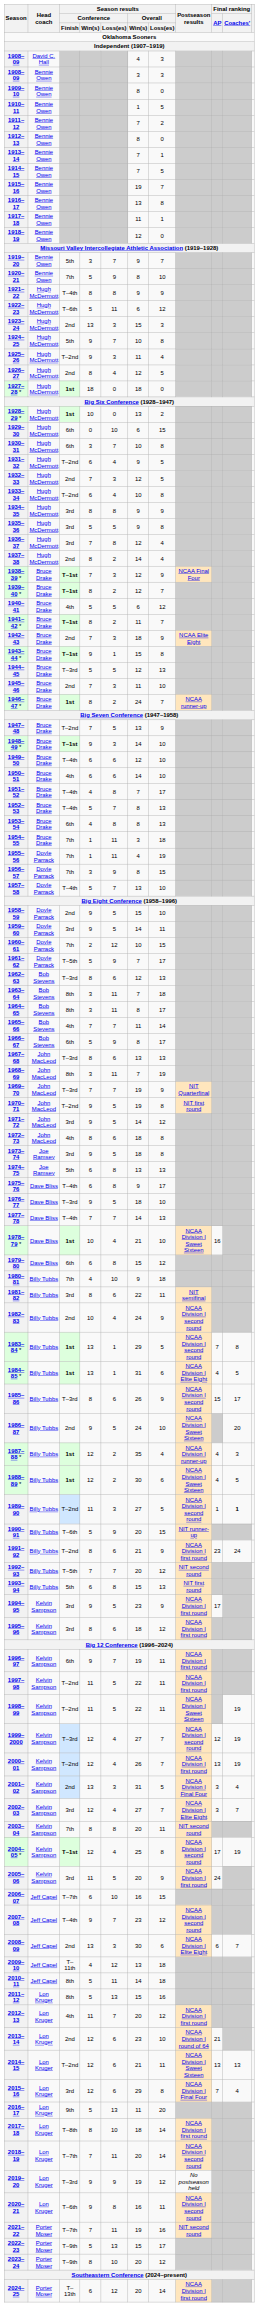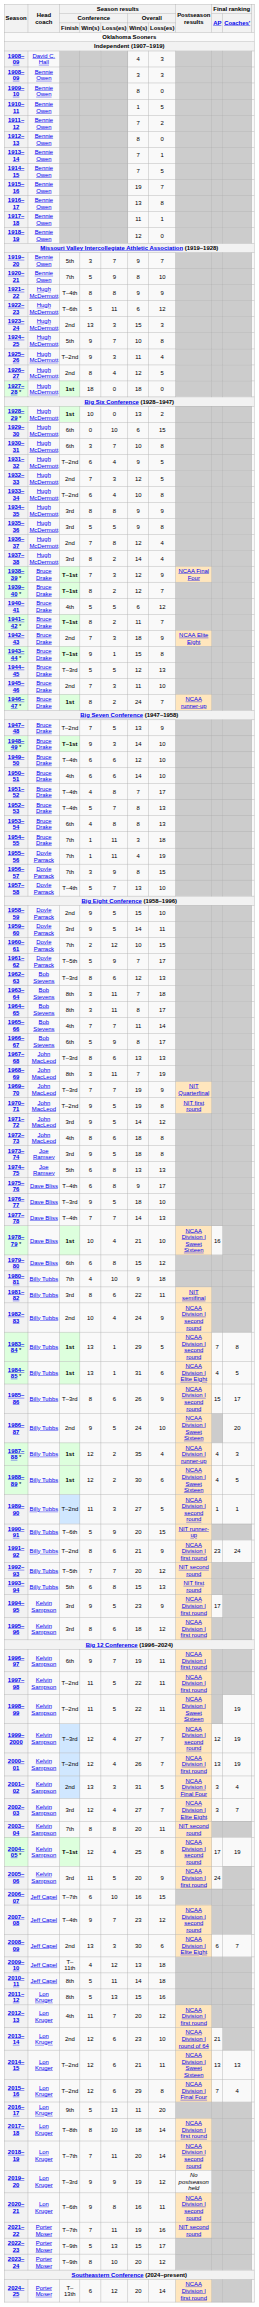(70, 542) 3rd -> (70, 542) 2nd
(70, 559) 2nd -> (70, 559) 3rd
(237, 1509) bold -> (237, 1509) normal
(70, 2091) 3rd -> (70, 2091) T–2nd
